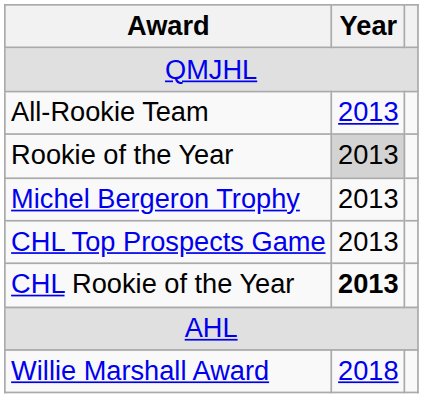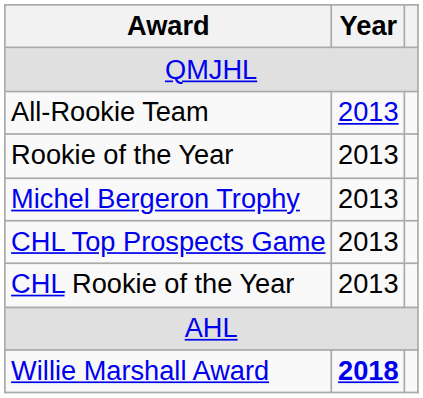(368, 155) lightgrey background -> (368, 155) no background
(368, 284) bold -> (368, 284) normal
(368, 371) normal -> (368, 371) bold
